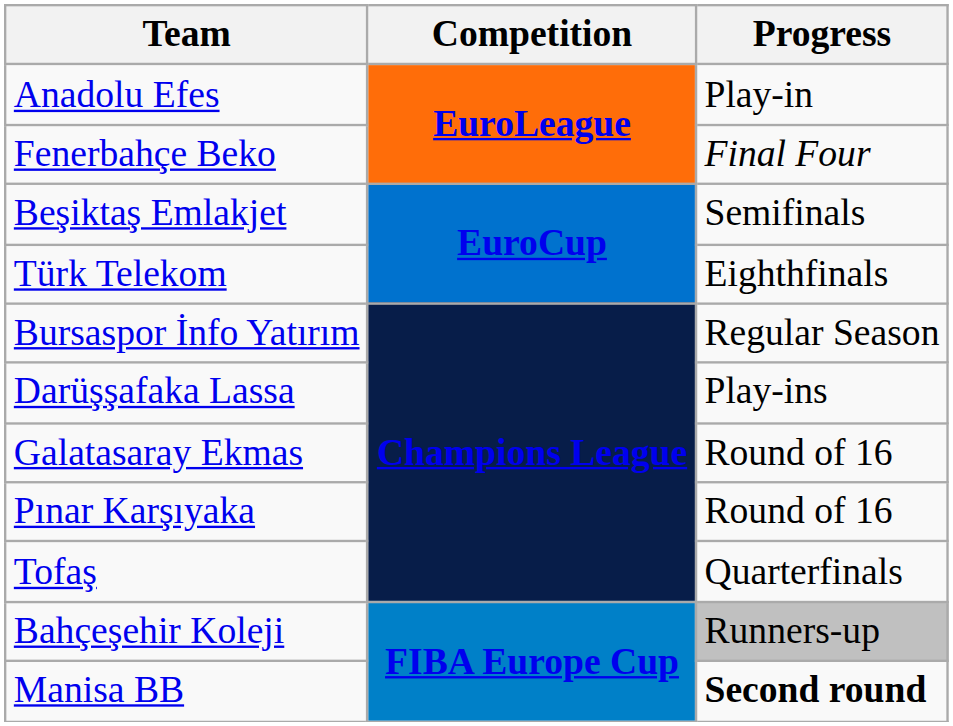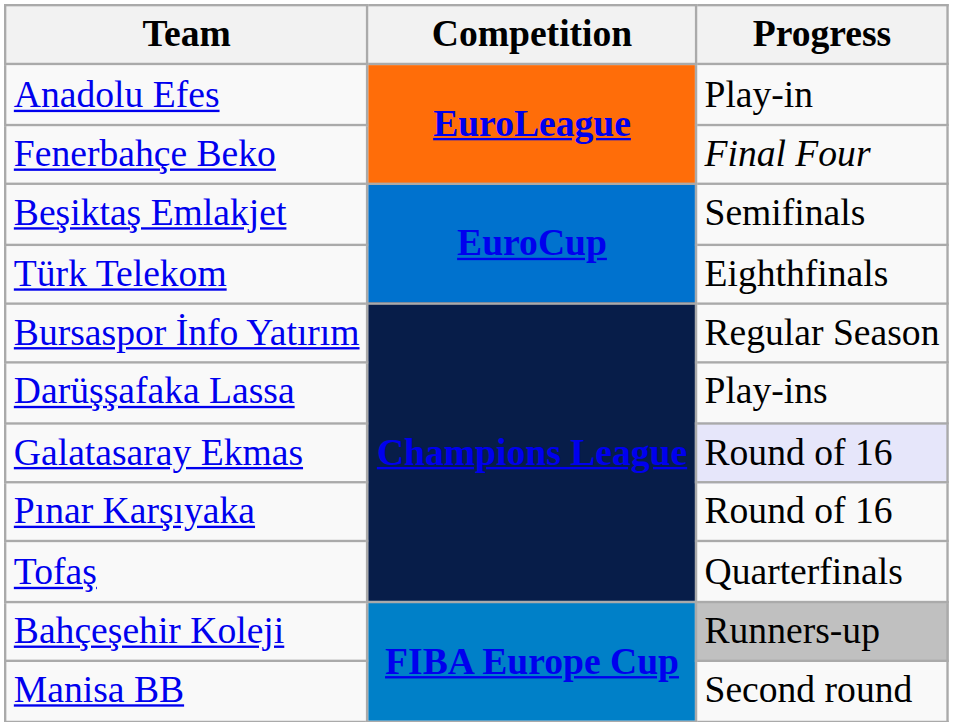(798, 451) no background -> (798, 451) lavender background
(815, 690) bold -> (808, 690) normal
